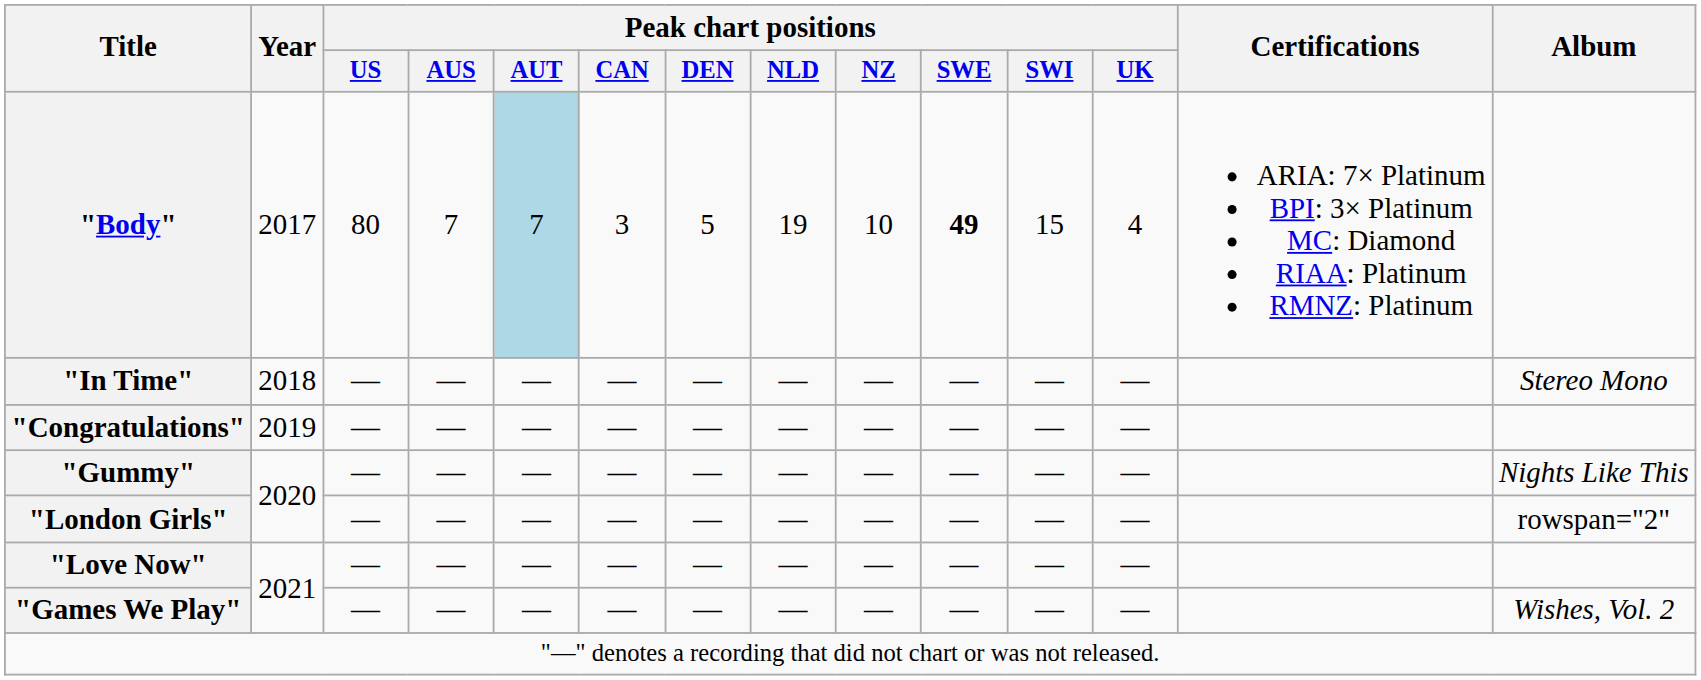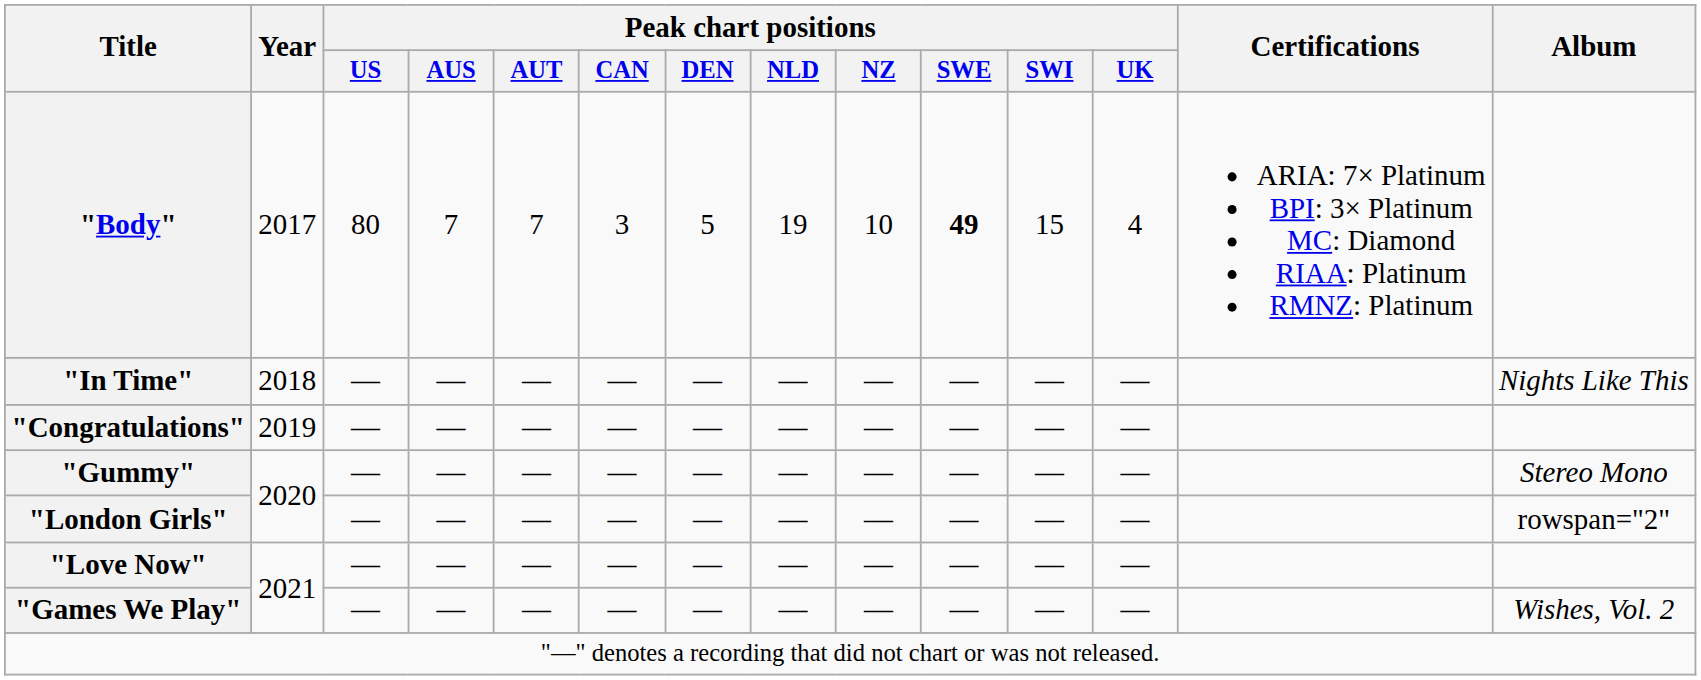(537, 224) lightblue background -> (537, 224) no background
(1594, 380) Stereo Mono -> (1594, 380) Nights Like This
(1594, 472) Nights Like This -> (1594, 472) Stereo Mono
